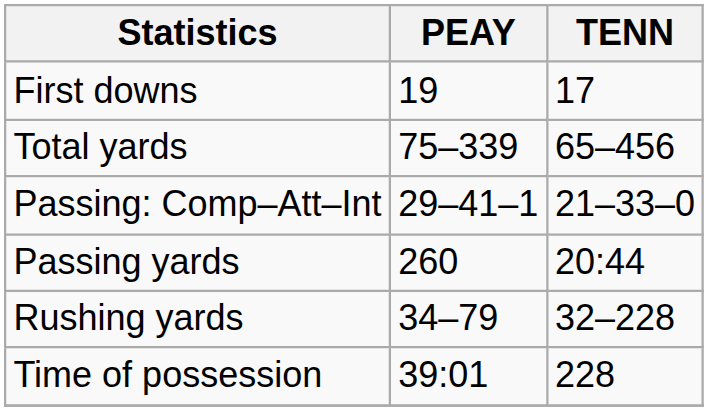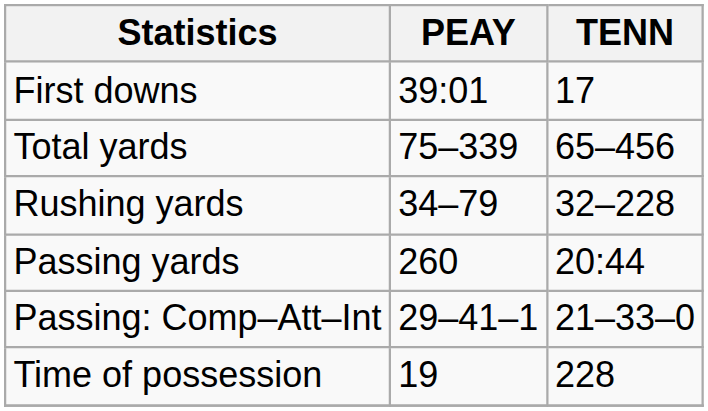(418, 90) 19 -> (443, 90) 39:01
rows swapped: (128, 318) <-> (198, 204)
(443, 375) 39:01 -> (418, 375) 19
